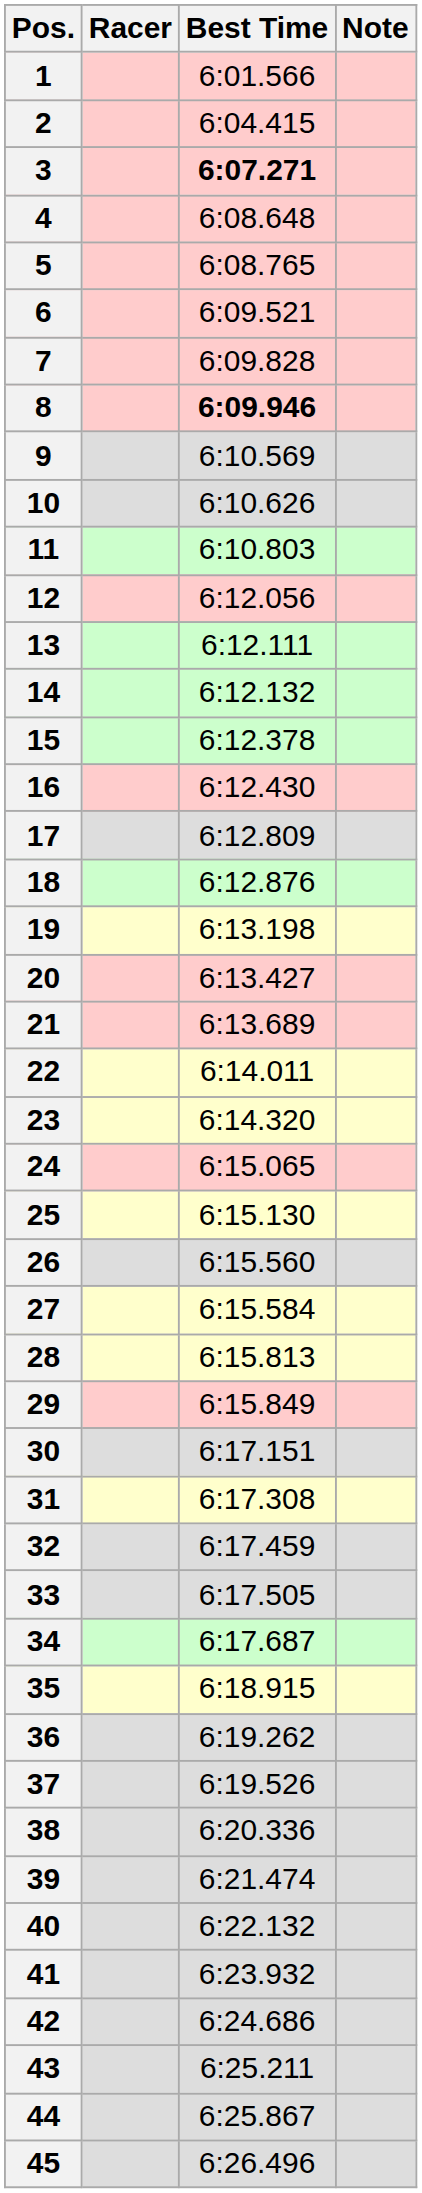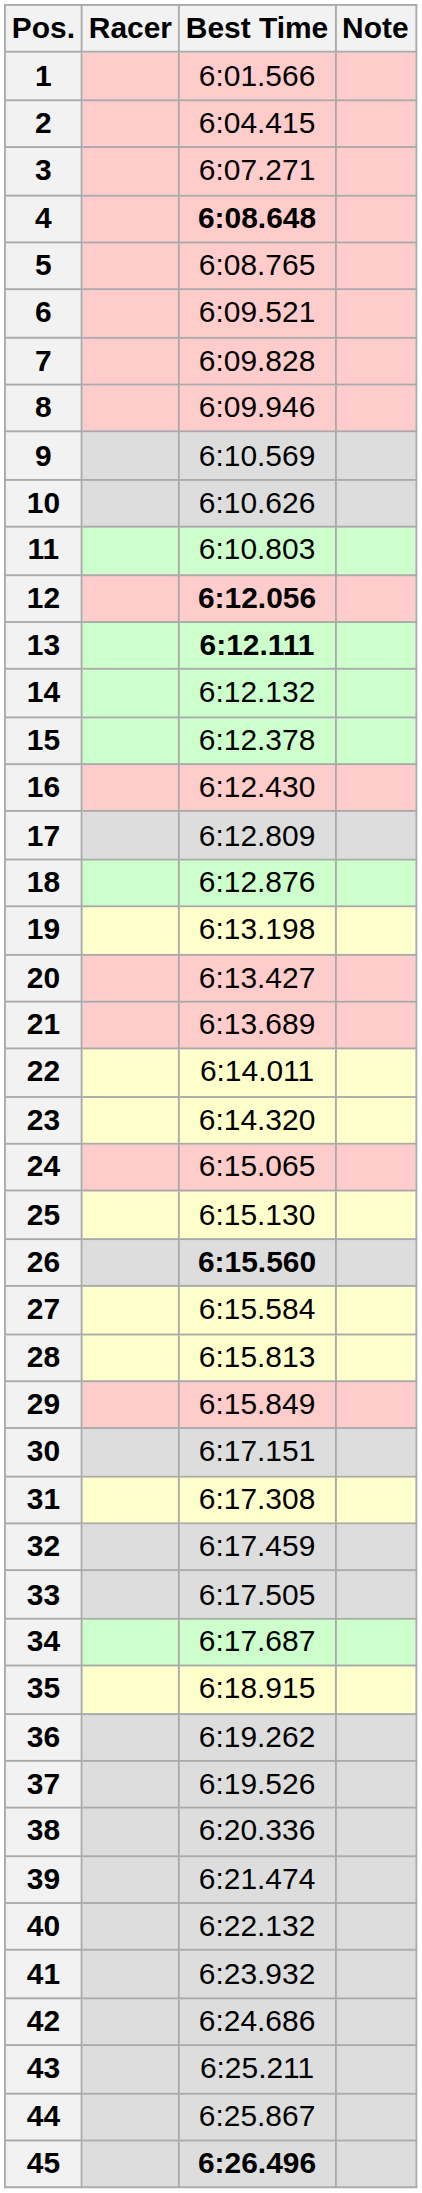(257, 170) bold -> (257, 170) normal
(257, 218) normal -> (257, 218) bold
(257, 407) bold -> (257, 407) normal
(257, 597) normal -> (257, 597) bold
(257, 645) normal -> (257, 645) bold
(257, 1261) normal -> (257, 1261) bold
(257, 2163) normal -> (257, 2163) bold
